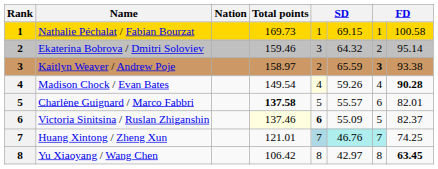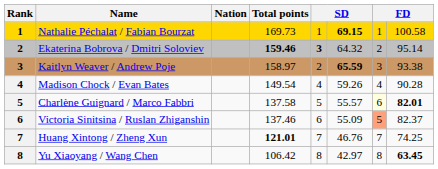(350, 31) normal -> (350, 31) bold
(280, 48) normal -> (280, 48) bold
(319, 48) normal -> (319, 48) bold
(350, 66) normal -> (350, 66) bold
(379, 66) bold -> (379, 66) normal
(319, 84) lightyellow background -> (319, 84) no background
(410, 84) bold -> (410, 84) normal
(280, 102) bold -> (280, 102) normal
(379, 102) no background -> (379, 102) lightyellow background
(410, 102) normal -> (410, 102) bold
(280, 119) lightyellow background -> (280, 119) no background
(319, 119) bold -> (319, 119) normal
(379, 119) no background -> (379, 119) lightsalmon background
(280, 137) normal -> (280, 137) bold
(319, 137) lightblue background -> (319, 137) no background
(350, 137) paleturquoise background -> (350, 137) no background
(379, 137) paleturquoise background -> (379, 137) no background
